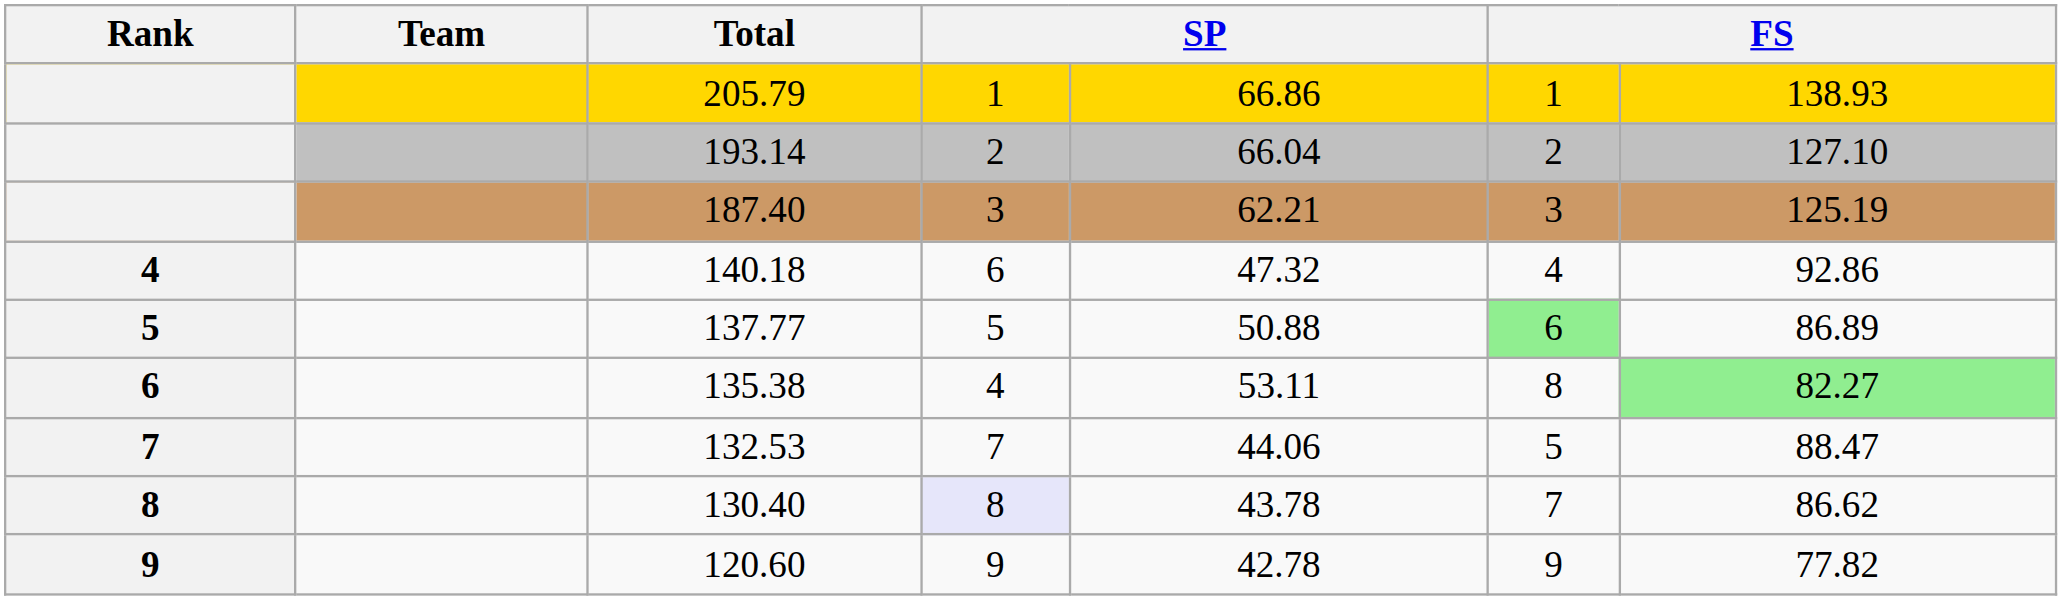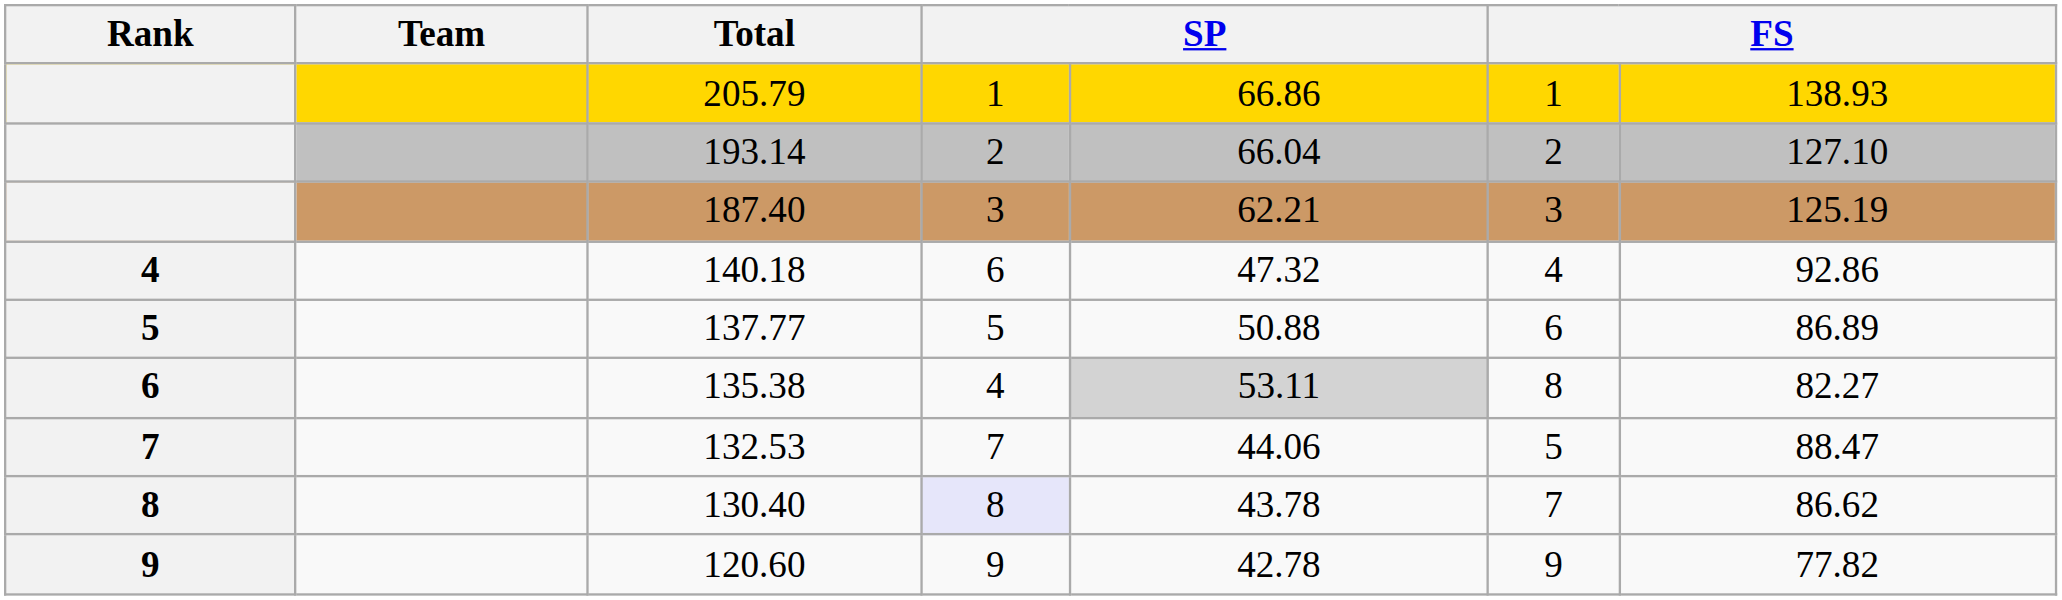(1554, 328) lightgreen background -> (1554, 328) no background
(1279, 387) no background -> (1279, 387) lightgrey background
(1837, 387) lightgreen background -> (1837, 387) no background
